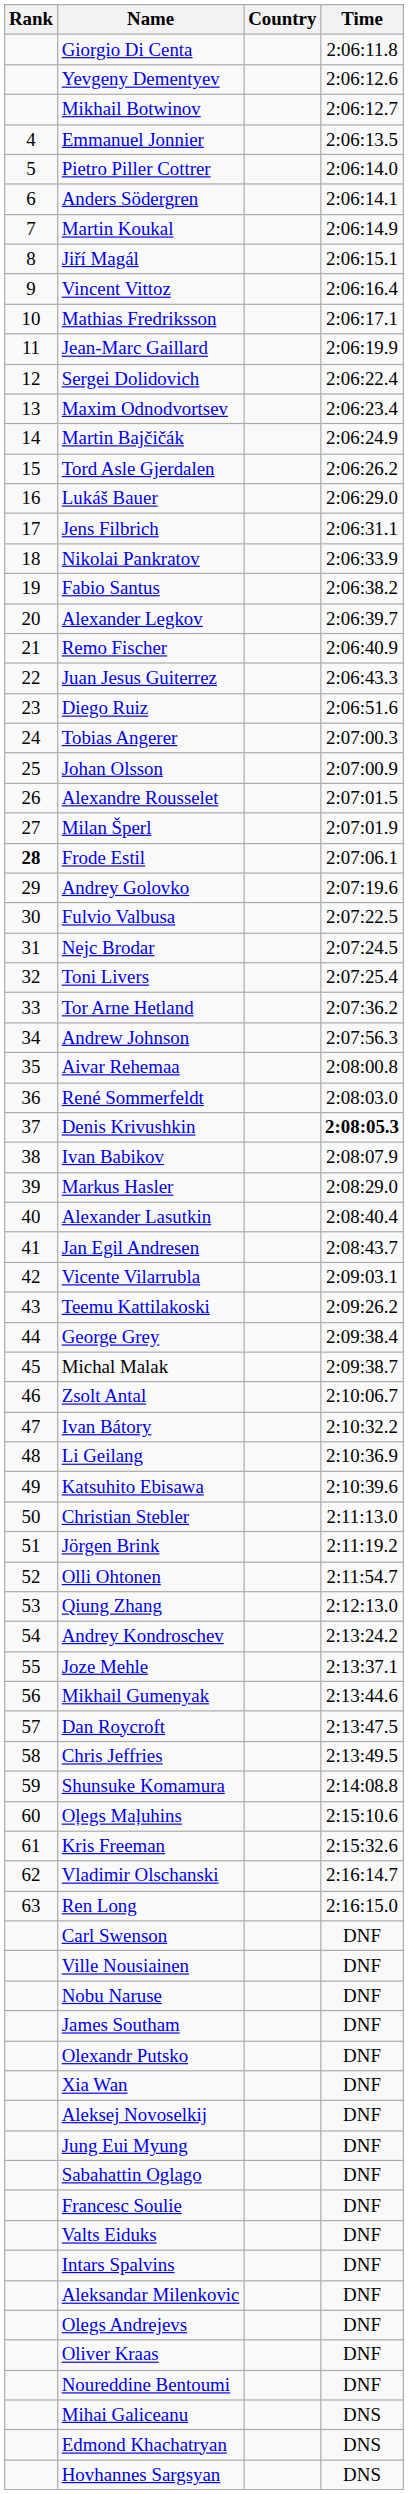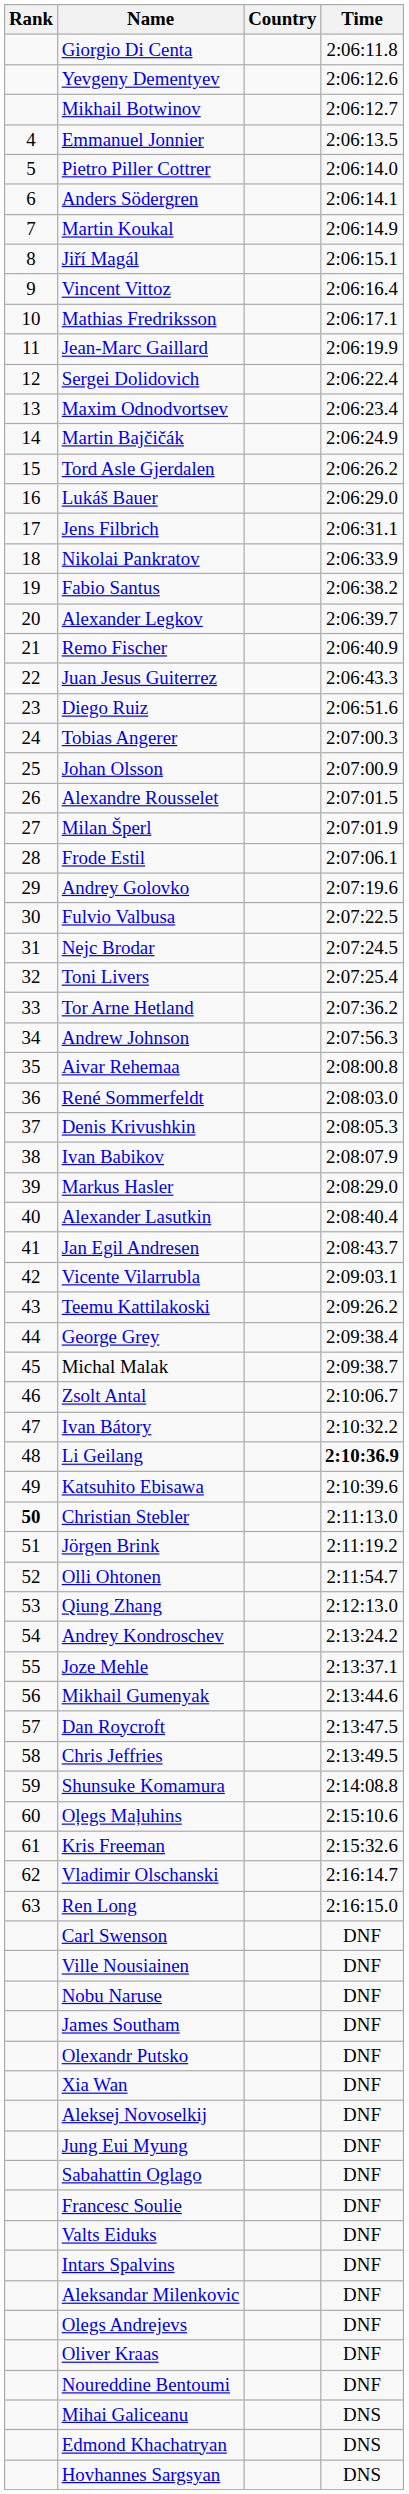(31, 857) bold -> (31, 857) normal
(362, 1127) bold -> (362, 1127) normal
(362, 1456) normal -> (362, 1456) bold
(31, 1516) normal -> (31, 1516) bold
